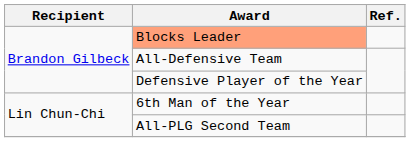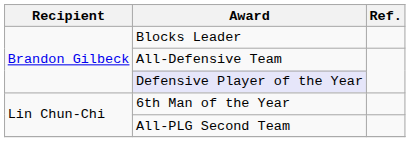(189, 38) lightsalmon background -> (189, 38) no background
(249, 82) no background -> (249, 82) lavender background
